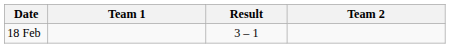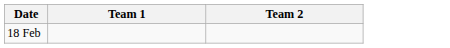- column: (246, 14)
